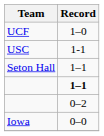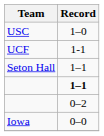(18, 31) UCF -> (18, 31) USC
(18, 49) USC -> (18, 49) UCF
